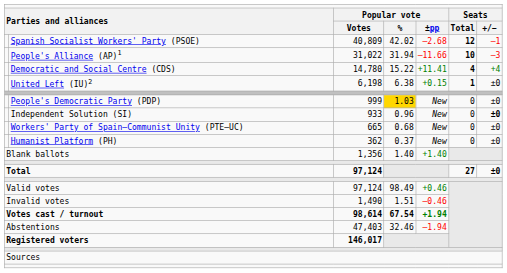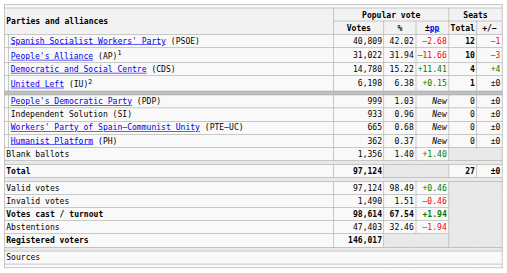(404, 101) gold background -> (404, 101) no background
(496, 115) bold -> (496, 115) normal
